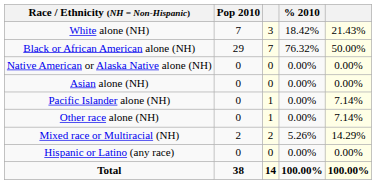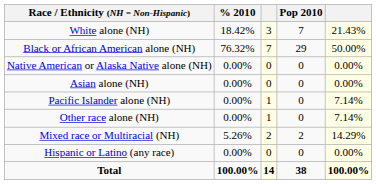columns swapped: (238, 13) <-> (302, 13)
